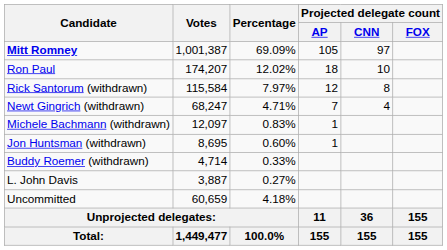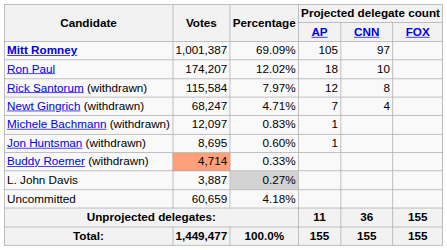(213, 161) no background -> (213, 161) lightsalmon background
(279, 180) no background -> (279, 180) lightgrey background
